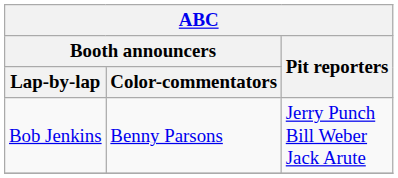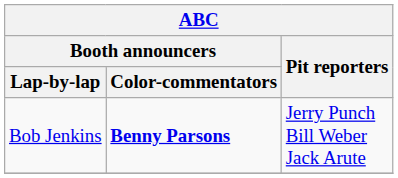(167, 135) normal -> (170, 135) bold
